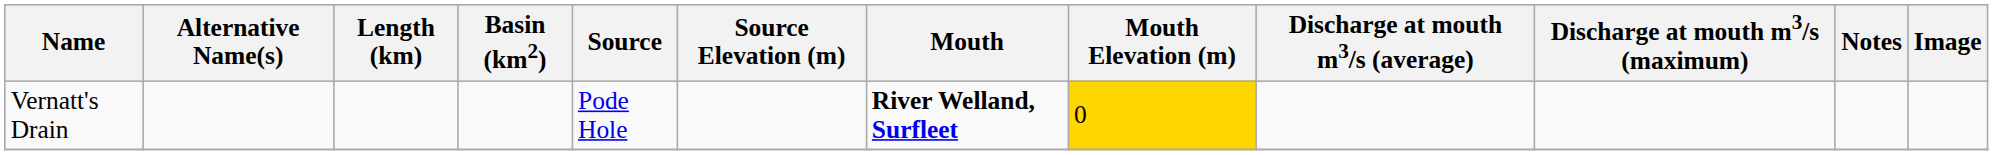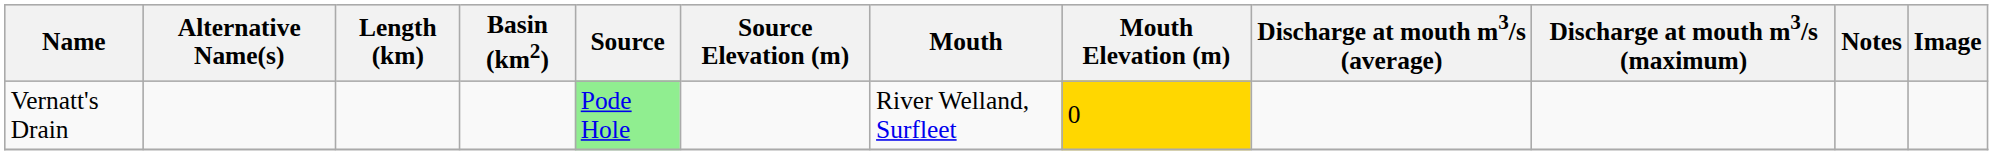(603, 114) no background -> (606, 114) lightgreen background
(953, 114) bold -> (953, 114) normal
